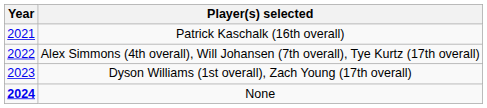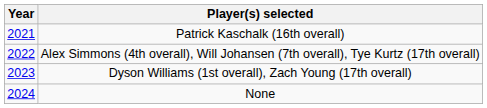(21, 93) bold -> (21, 93) normal
